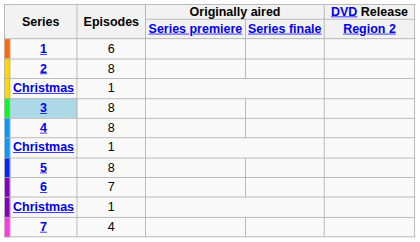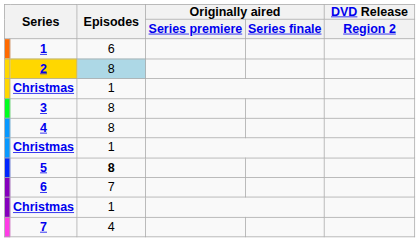(44, 68) no background -> (44, 68) gold background
(111, 68) no background -> (111, 68) lightblue background
(44, 108) lightblue background -> (44, 108) no background
(111, 167) normal -> (111, 167) bold
